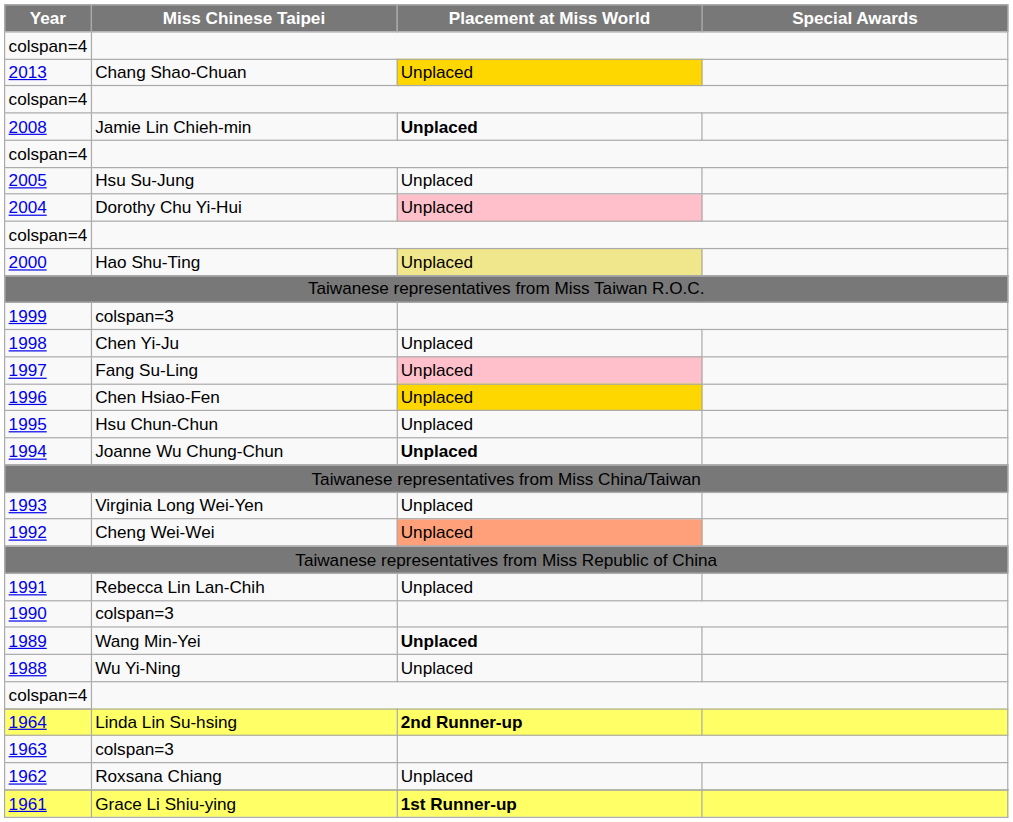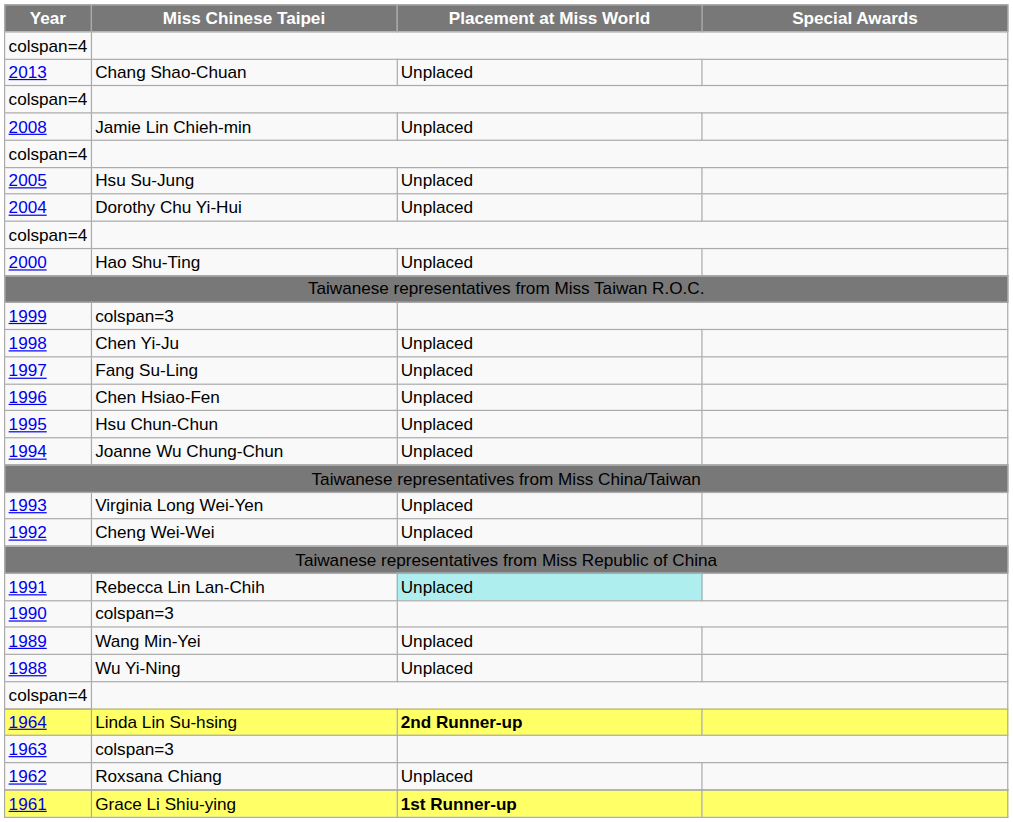(437, 73) gold background -> (437, 73) no background
(439, 127) bold -> (437, 127) normal
(437, 208) pink background -> (437, 208) no background
(437, 262) khaki background -> (437, 262) no background
(437, 370) pink background -> (437, 370) no background
(437, 398) gold background -> (437, 398) no background
(439, 452) bold -> (437, 452) normal
(437, 533) lightsalmon background -> (437, 533) no background
(437, 587) no background -> (437, 587) paleturquoise background
(439, 641) bold -> (437, 641) normal
